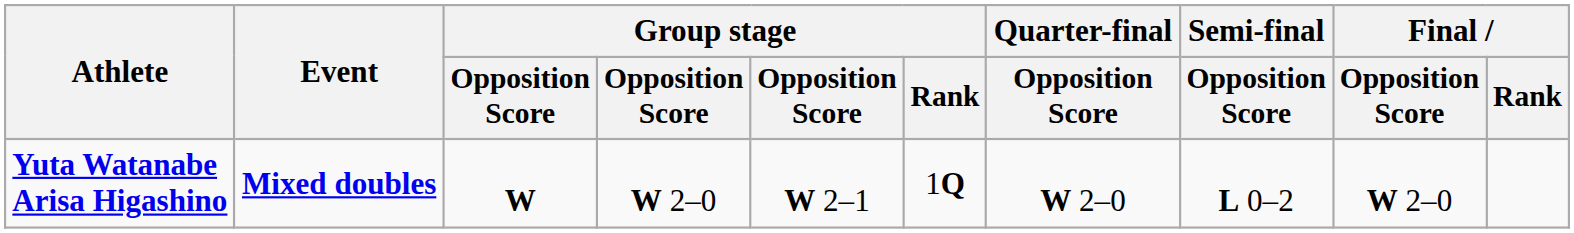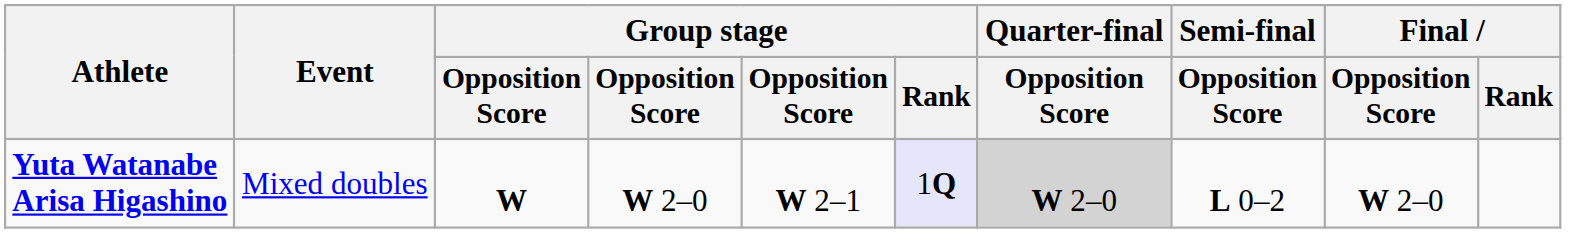(339, 183) bold -> (335, 183) normal
(945, 183) no background -> (936, 183) lavender background
(1083, 201) no background -> (1074, 201) lightgrey background
